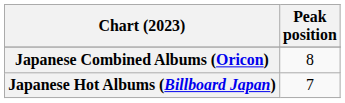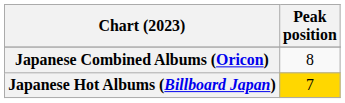(310, 85) no background -> (310, 85) gold background
